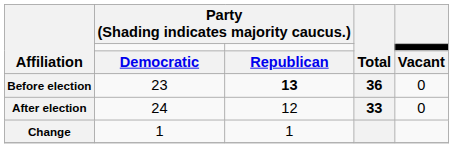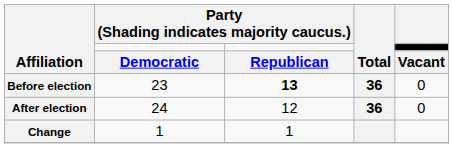(374, 108) 33 -> (374, 108) 36
